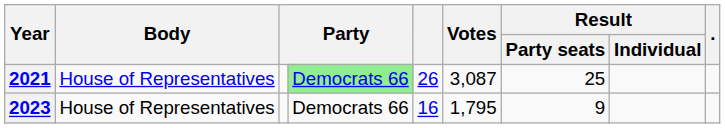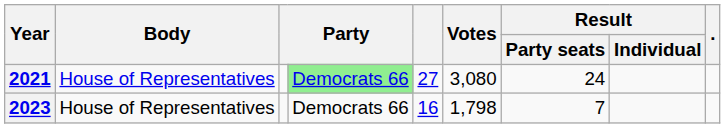(428, 79) 26 -> (428, 79) 27
(473, 79) 3,087 -> (473, 79) 3,080
(595, 79) 25 -> (595, 79) 24
(473, 109) 1,795 -> (473, 109) 1,798
(600, 109) 9 -> (600, 109) 7
